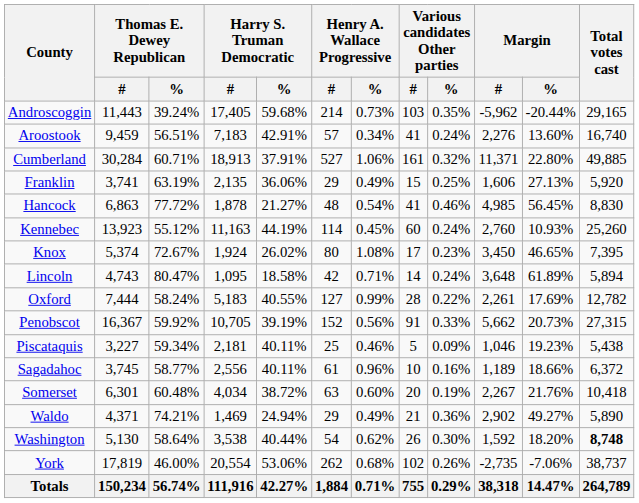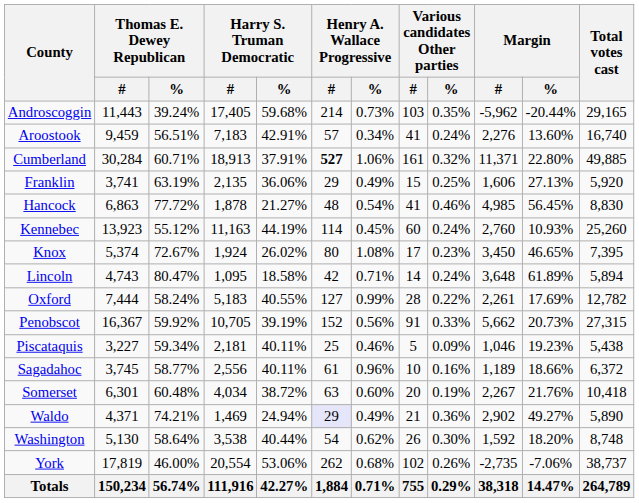(331, 159) normal -> (331, 159) bold
(331, 416) no background -> (331, 416) lavender background
(606, 439) bold -> (606, 439) normal
